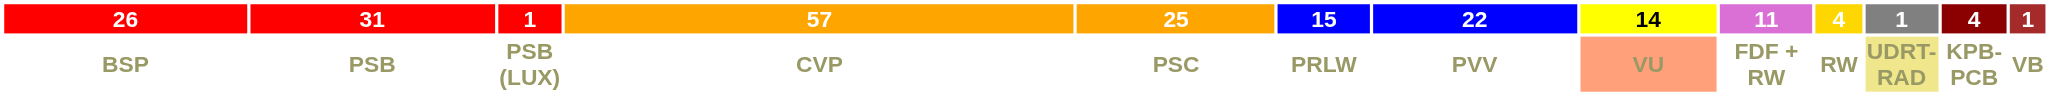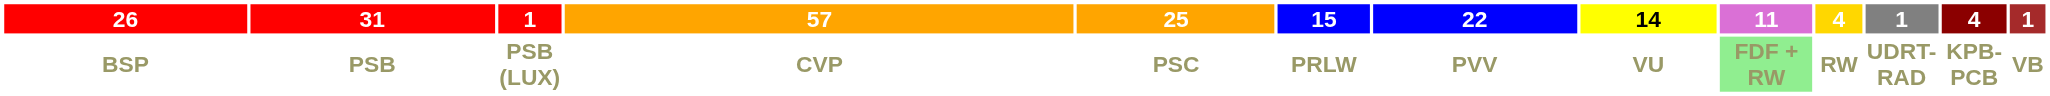(1648, 64) lightsalmon background -> (1648, 64) no background
(1766, 64) no background -> (1766, 64) lightgreen background
(1902, 64) khaki background -> (1902, 64) no background
